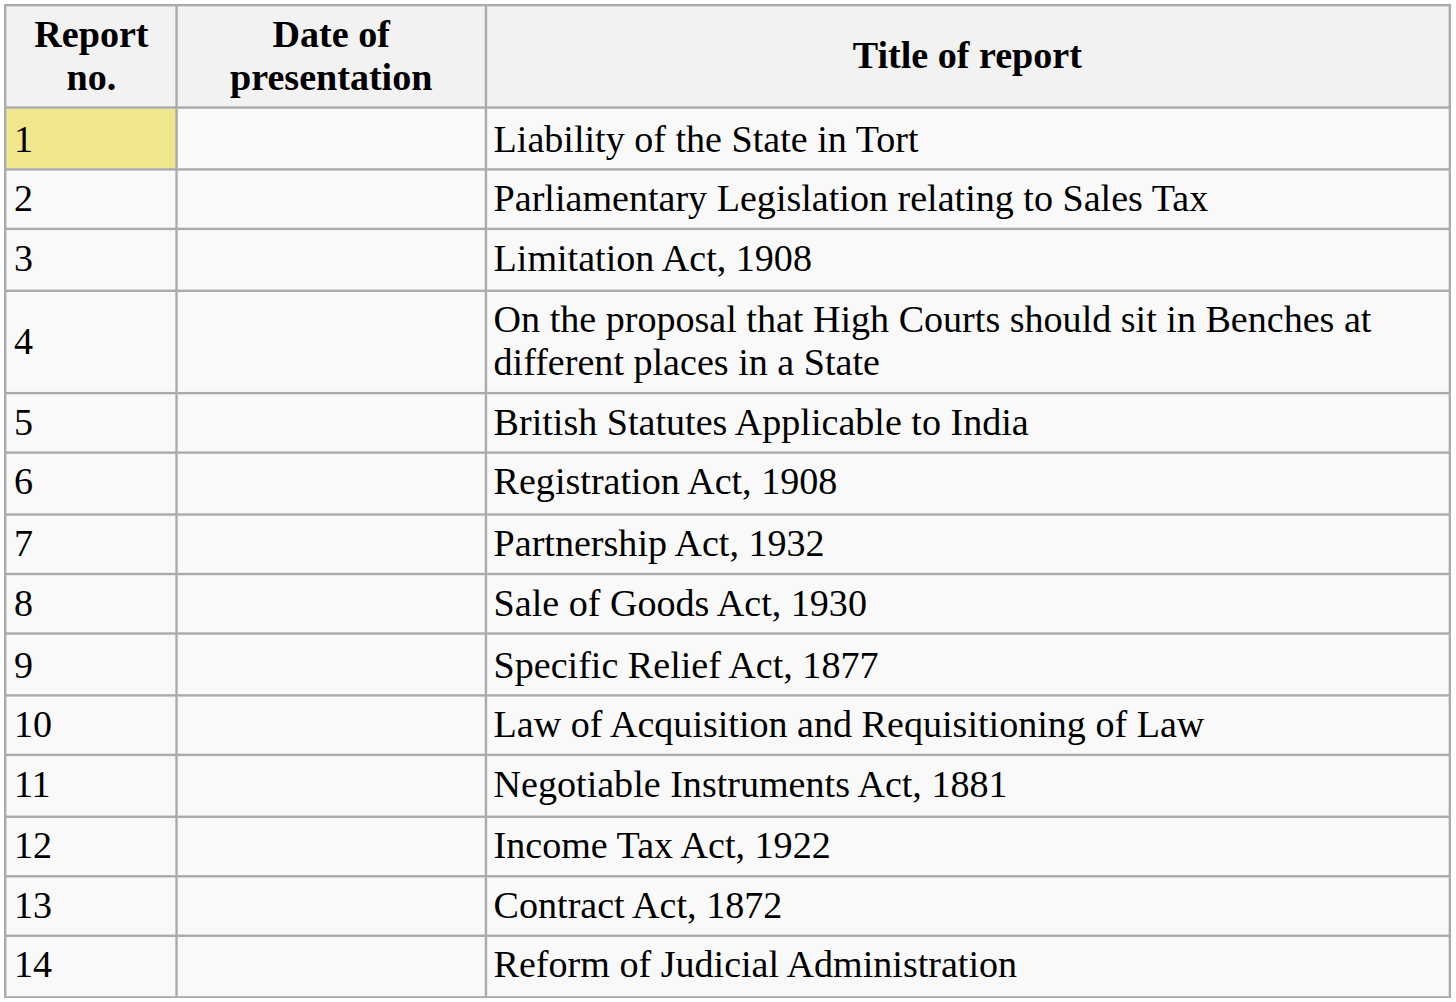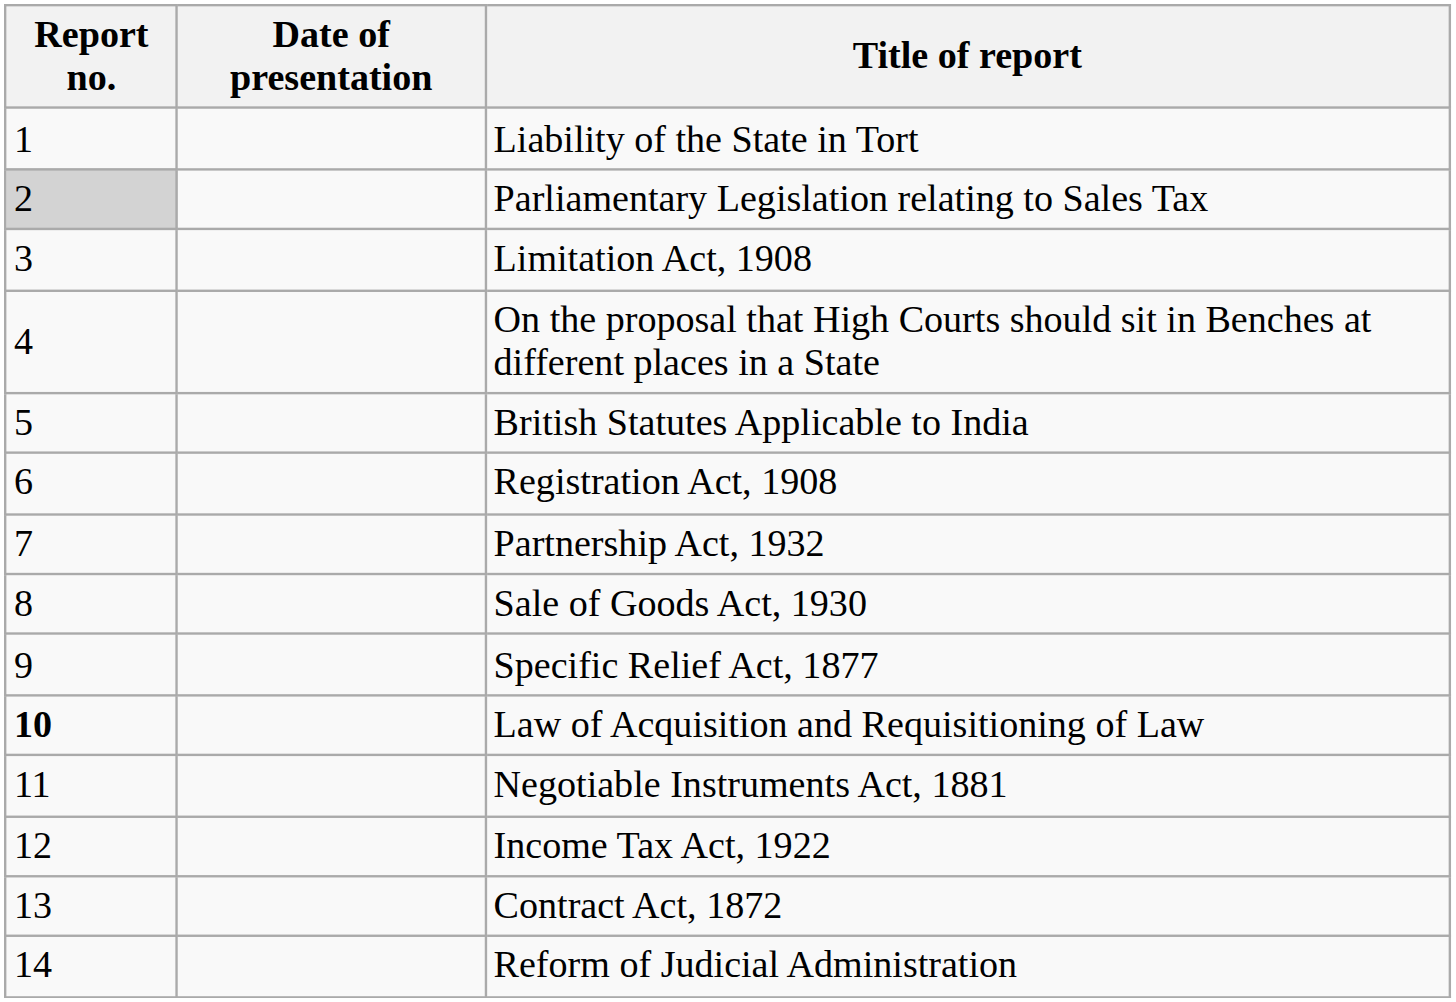(23, 137) khaki background -> (23, 137) no background
(23, 198) no background -> (23, 198) lightgrey background
(33, 724) normal -> (33, 724) bold
